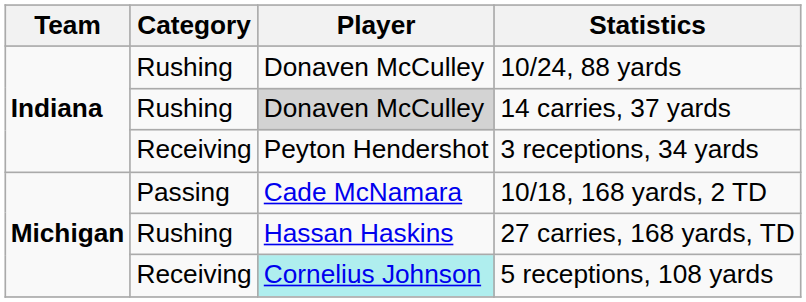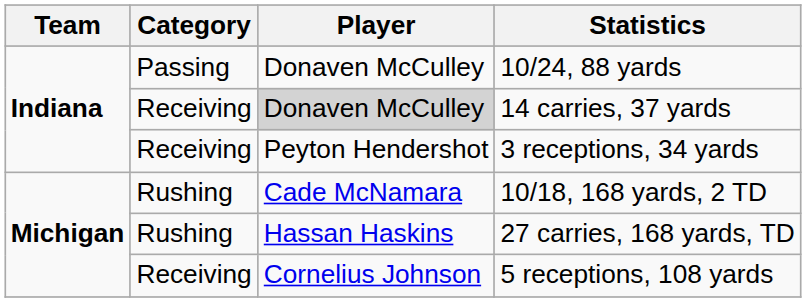(185, 67) Rushing -> (183, 67) Passing
(185, 108) Rushing -> (194, 108) Receiving
(183, 192) Passing -> (185, 192) Rushing
(372, 275) paleturquoise background -> (372, 275) no background
